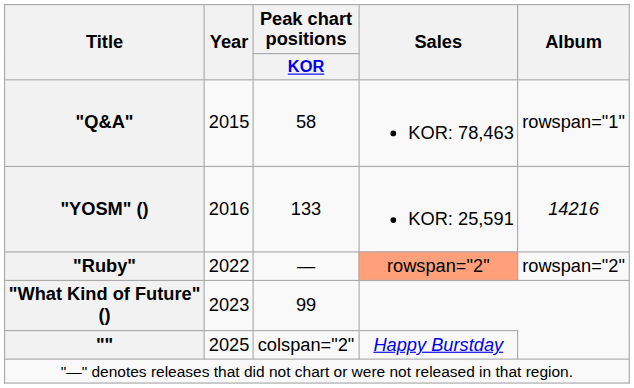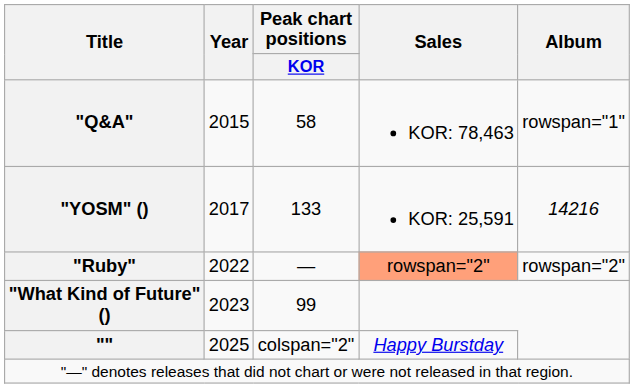(229, 208) 2016 -> (229, 208) 2017
